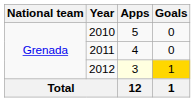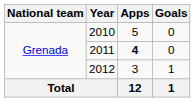(135, 50) normal -> (135, 50) bold
(135, 69) lightyellow background -> (135, 69) no background
(171, 69) gold background -> (171, 69) no background
